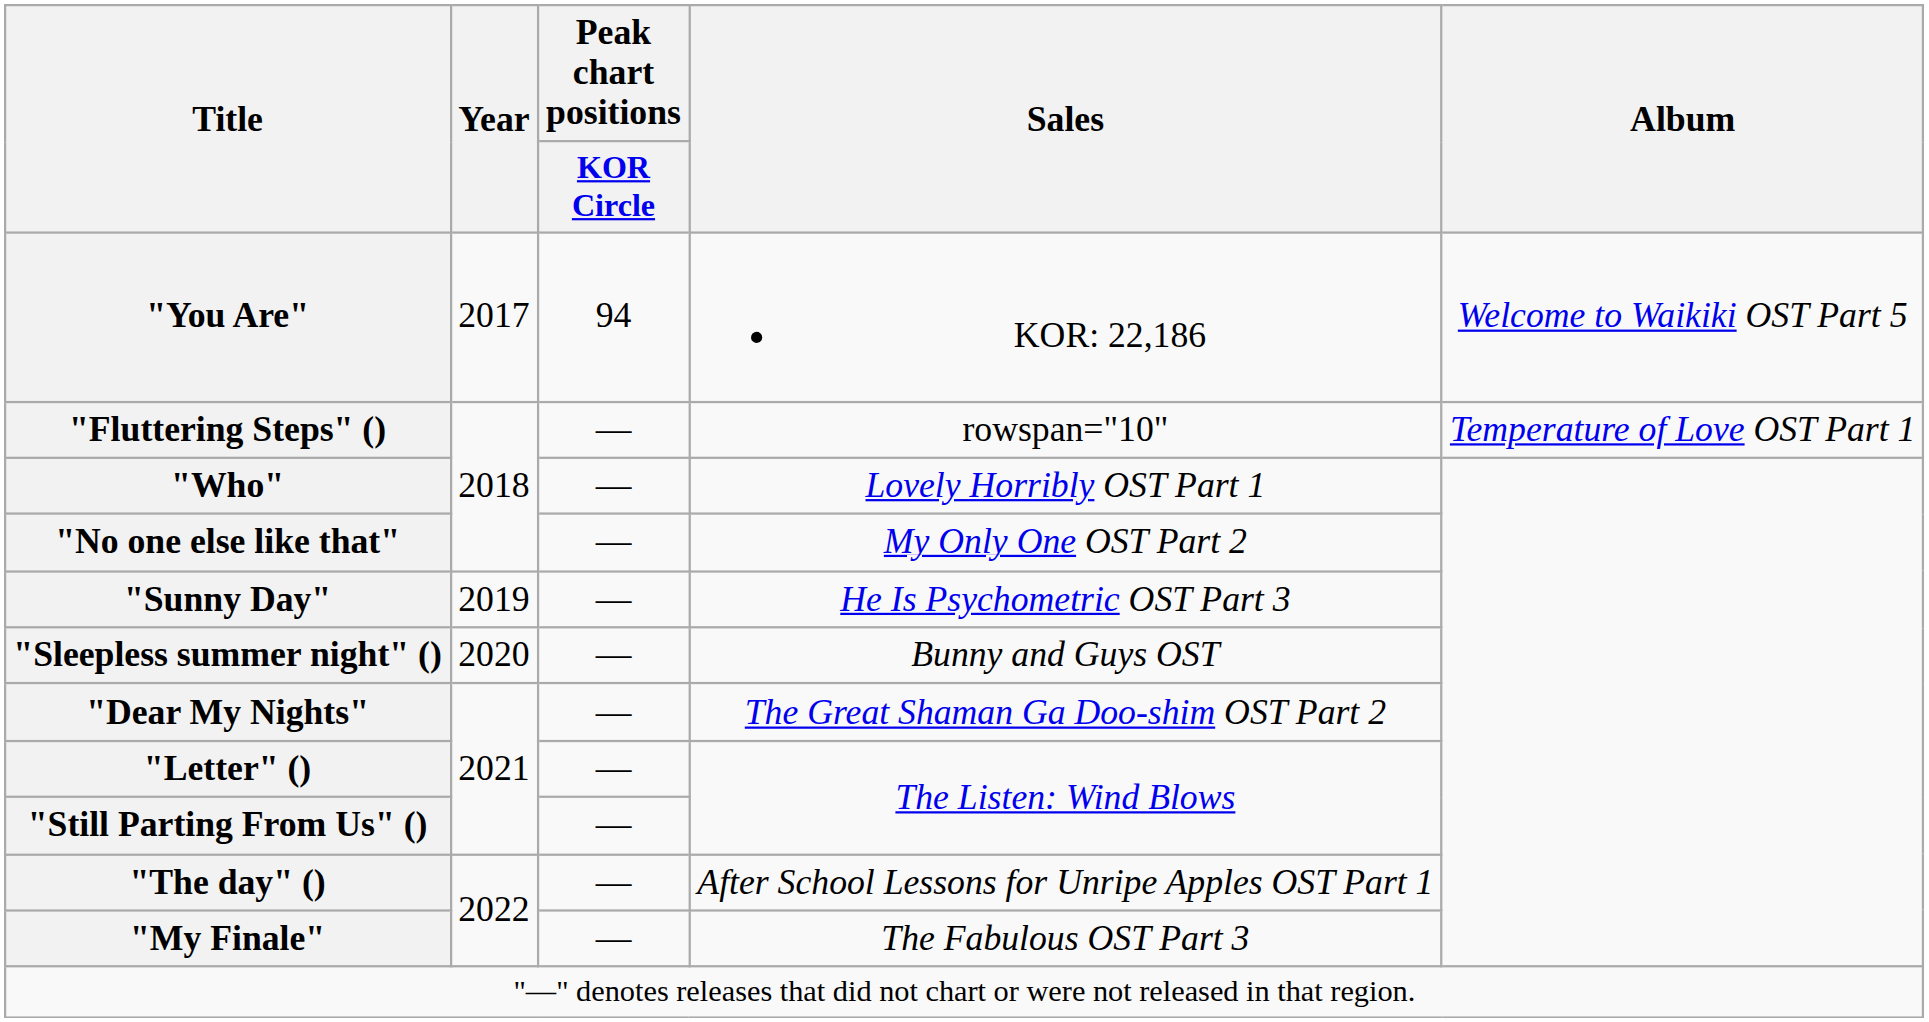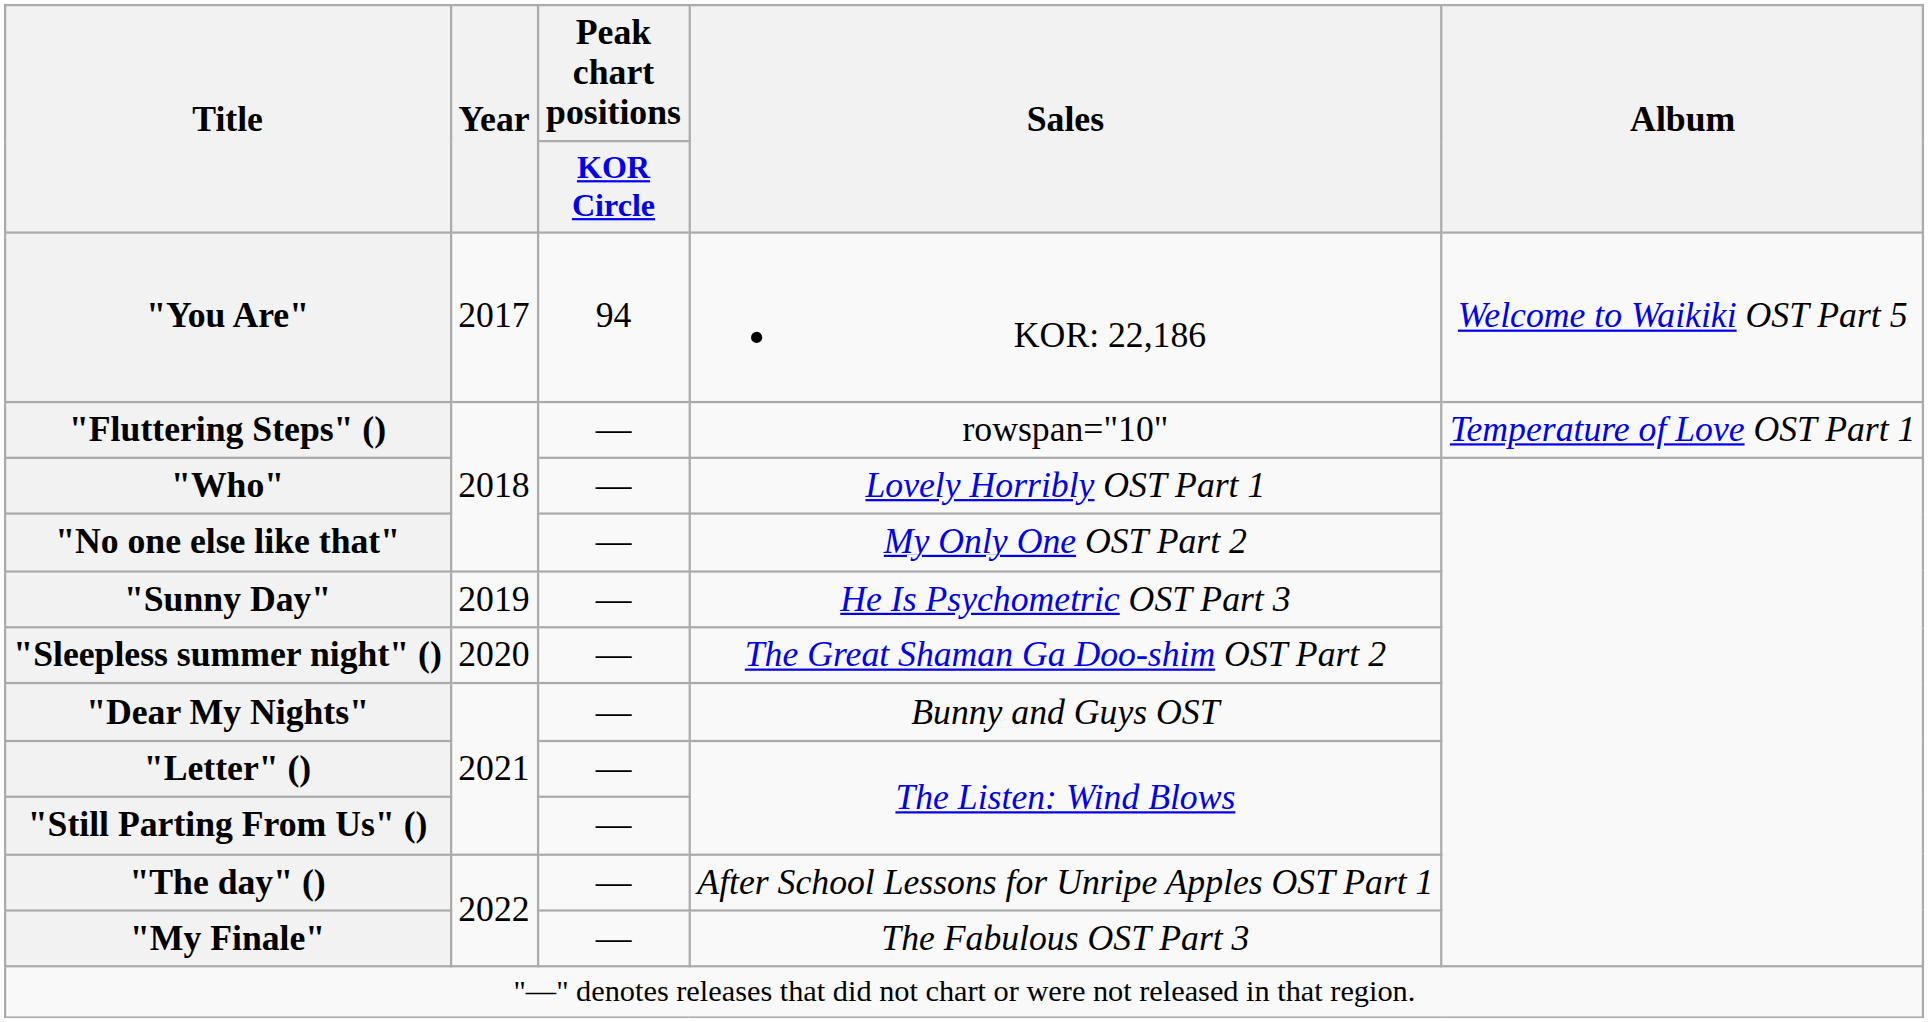(1065, 654) Bunny and Guys OST -> (1065, 654) The Great Shaman Ga Doo-shim OST Part 2
(1065, 711) The Great Shaman Ga Doo-shim OST Part 2 -> (1065, 711) Bunny and Guys OST
